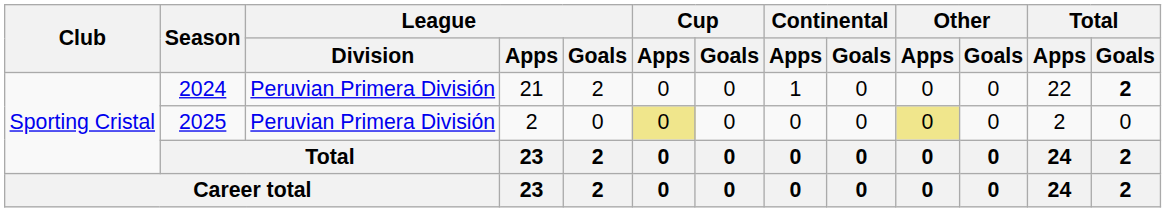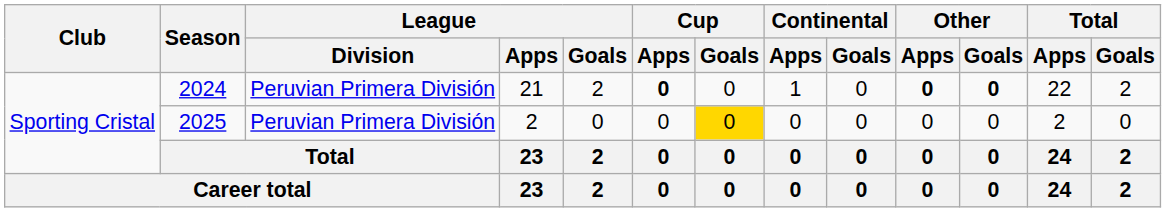(664, 88) normal -> (664, 88) bold
(927, 88) normal -> (927, 88) bold
(993, 88) normal -> (993, 88) bold
(1125, 88) bold -> (1125, 88) normal
(664, 122) khaki background -> (664, 122) no background
(730, 122) no background -> (730, 122) gold background
(927, 122) khaki background -> (927, 122) no background
